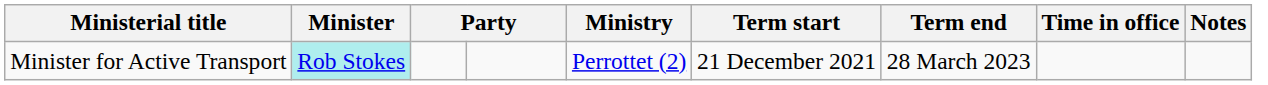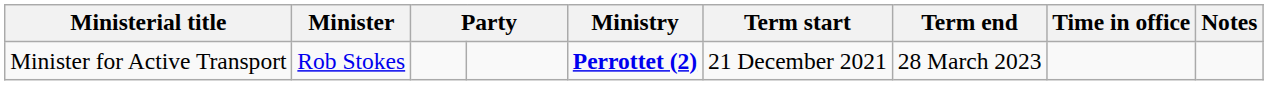(351, 60) paleturquoise background -> (351, 60) no background
(629, 60) normal -> (635, 60) bold
